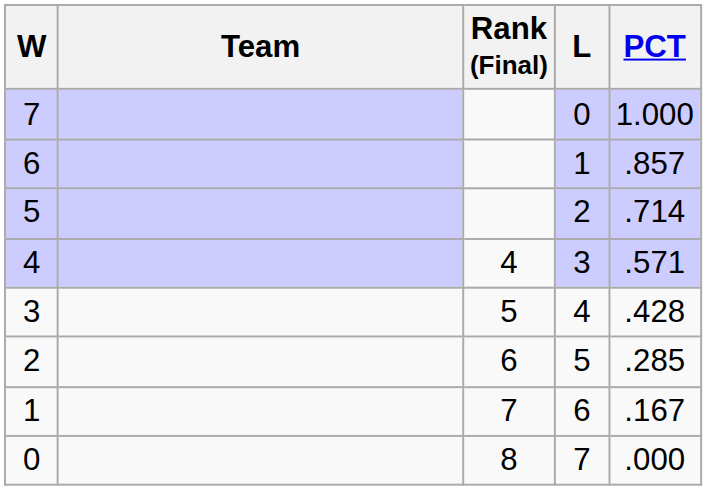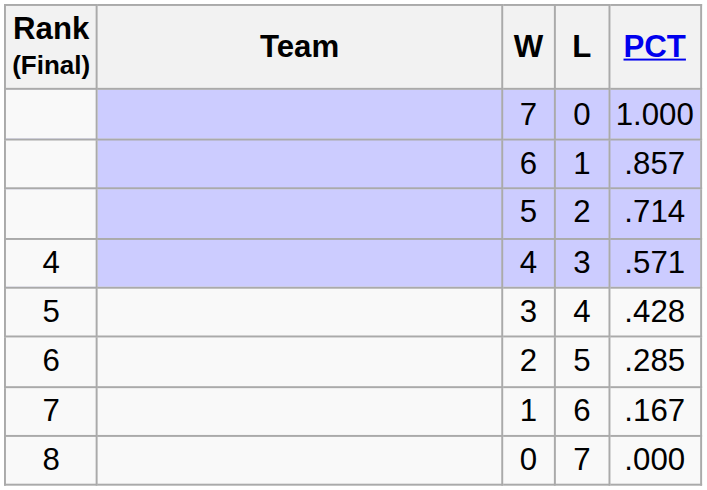columns swapped: (509, 46) <-> (32, 46)
